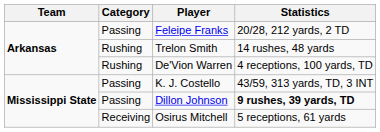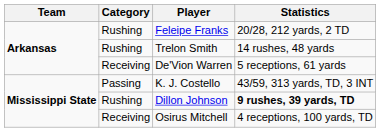(121, 30) Passing -> (122, 30) Rushing
(122, 65) Rushing -> (126, 65) Receiving
(305, 65) 4 receptions, 100 yards, TD -> (291, 65) 5 receptions, 61 yards
(121, 100) Passing -> (122, 100) Rushing
(291, 118) 5 receptions, 61 yards -> (305, 118) 4 receptions, 100 yards, TD
